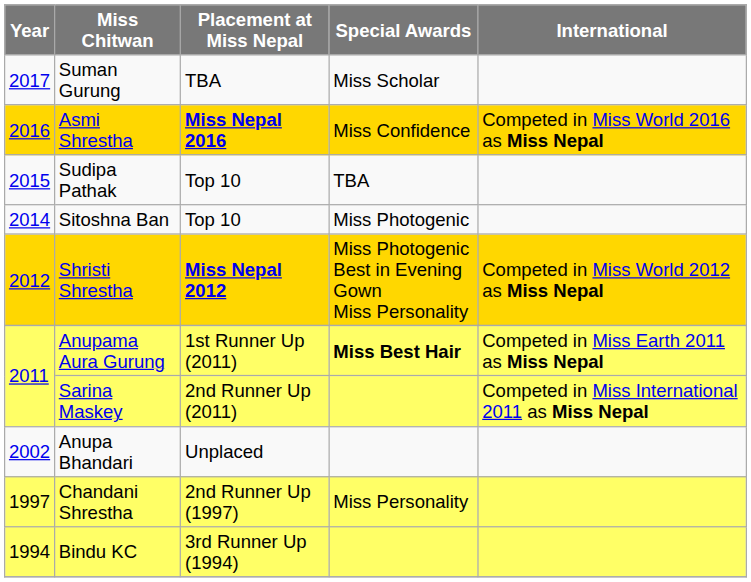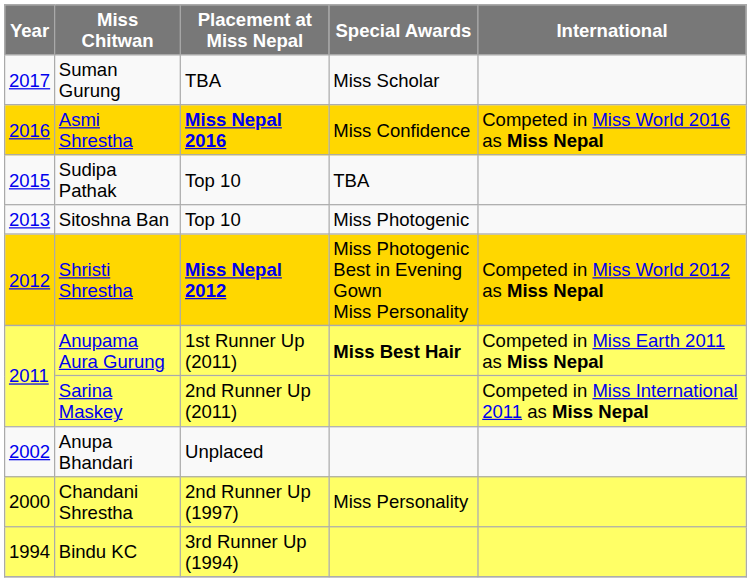(30, 220) 2014 -> (30, 220) 2013
(30, 501) 1997 -> (30, 501) 2000
